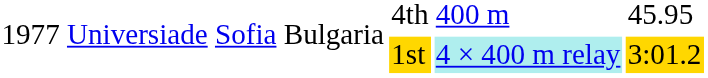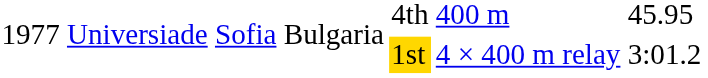(528, 54) paleturquoise background -> (528, 54) no background
(665, 54) gold background -> (665, 54) no background
